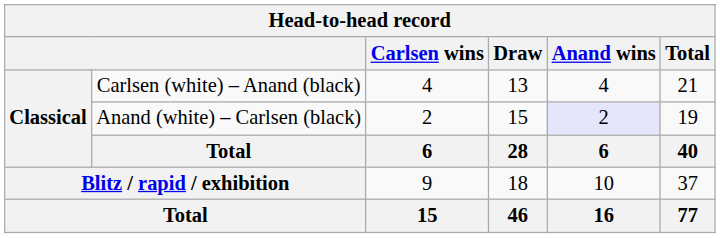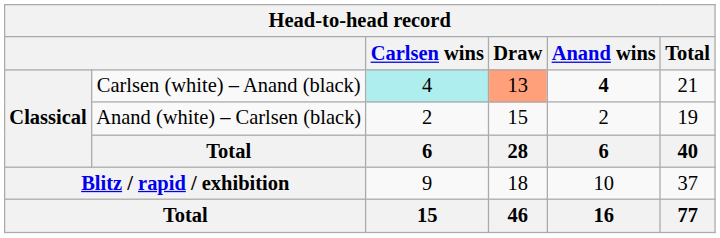(427, 85) no background -> (427, 85) paleturquoise background
(518, 85) no background -> (518, 85) lightsalmon background
(604, 85) normal -> (604, 85) bold
(604, 118) lavender background -> (604, 118) no background
